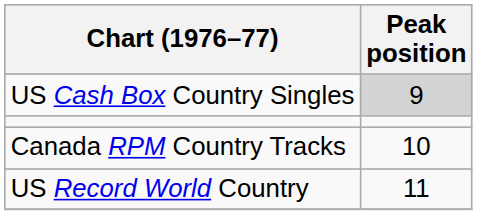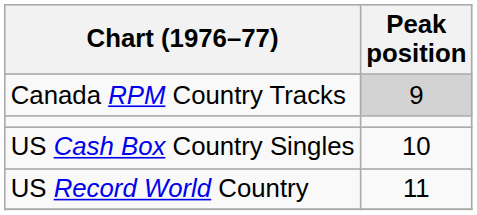(183, 94) US Cash Box Country Singles -> (178, 94) Canada RPM Country Tracks
(178, 147) Canada RPM Country Tracks -> (183, 147) US Cash Box Country Singles
